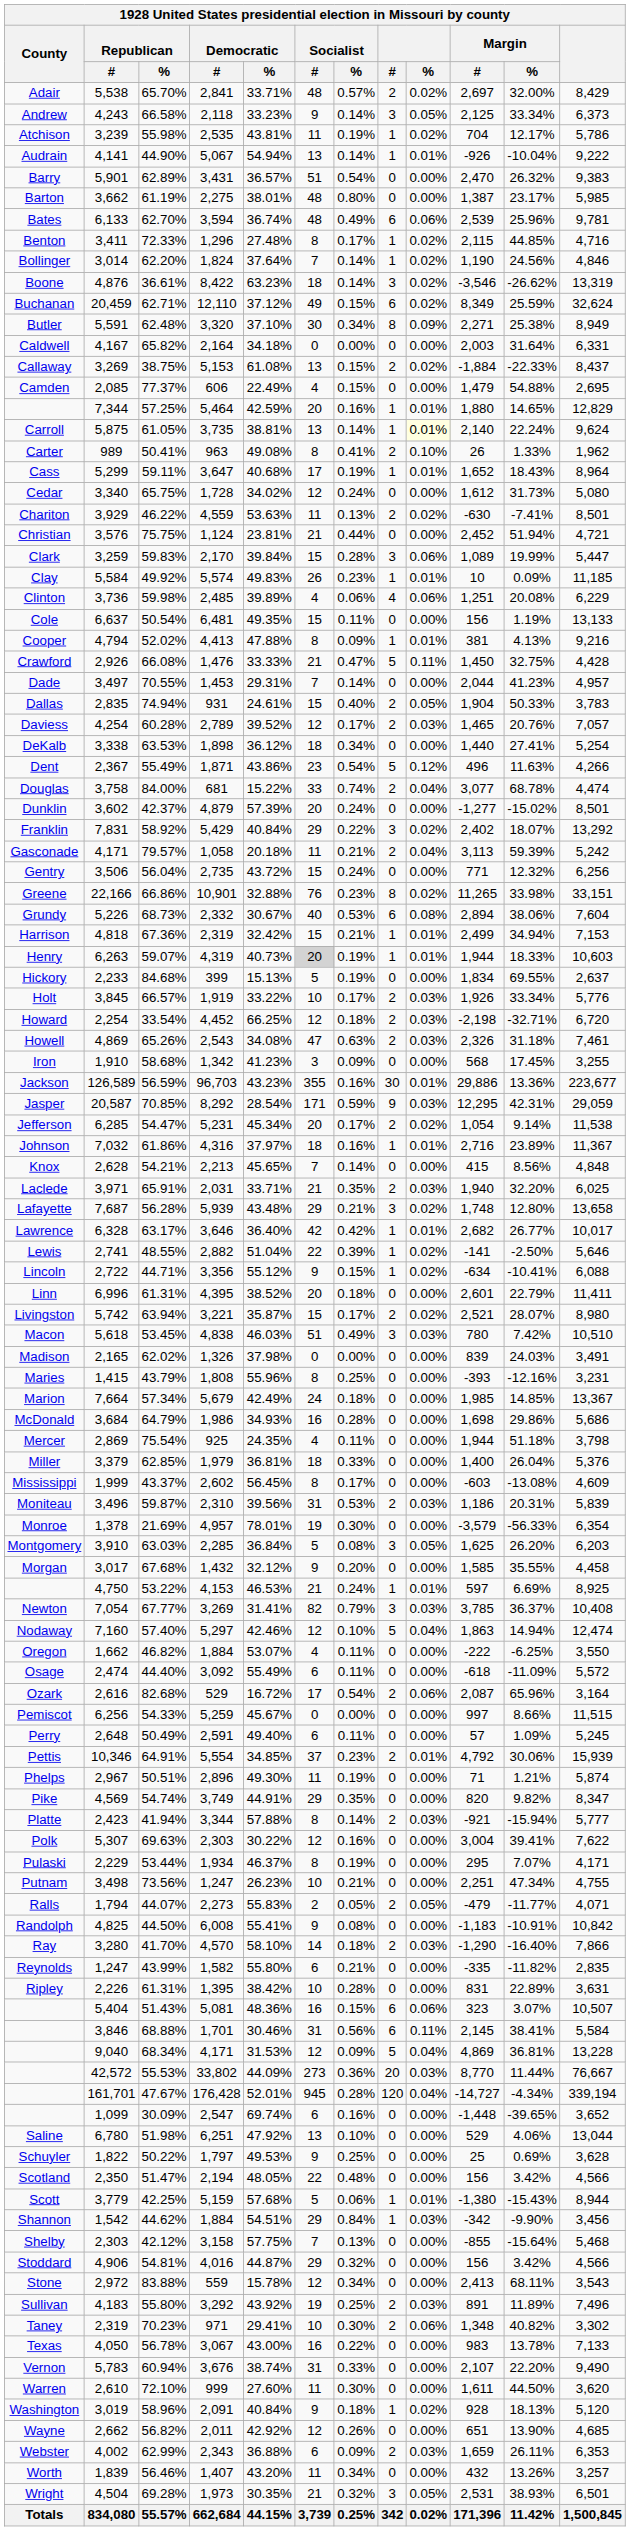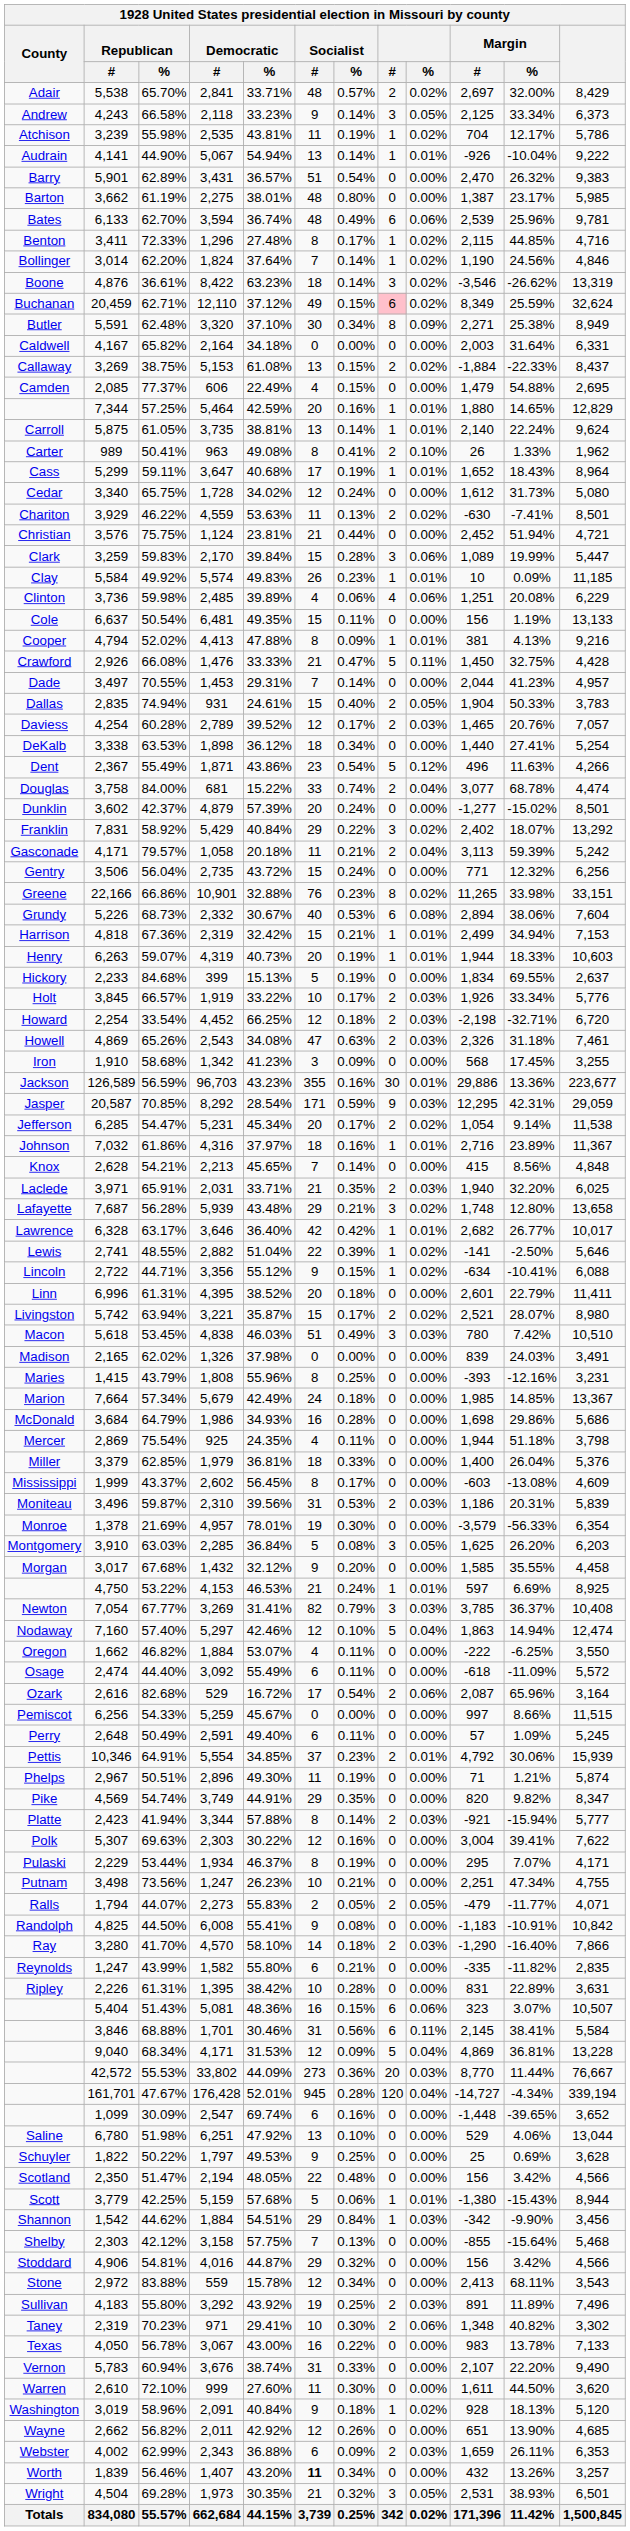(392, 303) no background -> (392, 303) pink background
(428, 430) lightyellow background -> (428, 430) no background
(315, 956) lightgrey background -> (315, 956) no background
(315, 2473) normal -> (315, 2473) bold
